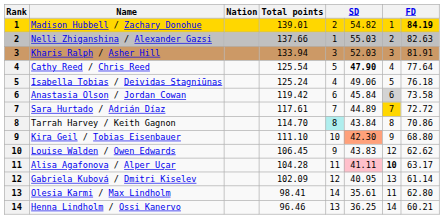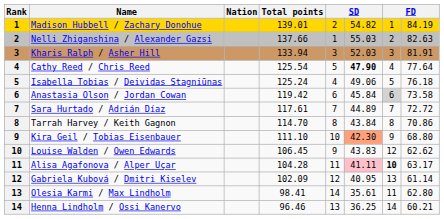(420, 25) bold -> (420, 25) normal
(392, 109) gold background -> (392, 109) no background
(335, 123) paleturquoise background -> (335, 123) no background
